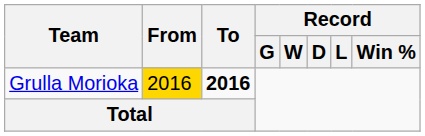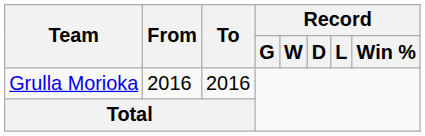(169, 83) gold background -> (169, 83) no background
(228, 83) bold -> (228, 83) normal
